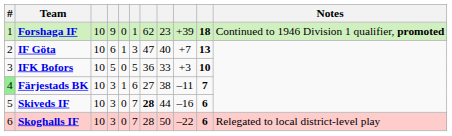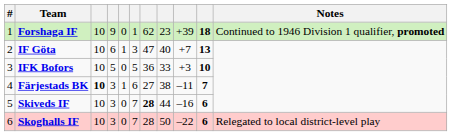(10, 85) lightgreen background -> (10, 85) no background
(99, 85) normal -> (99, 85) bold
